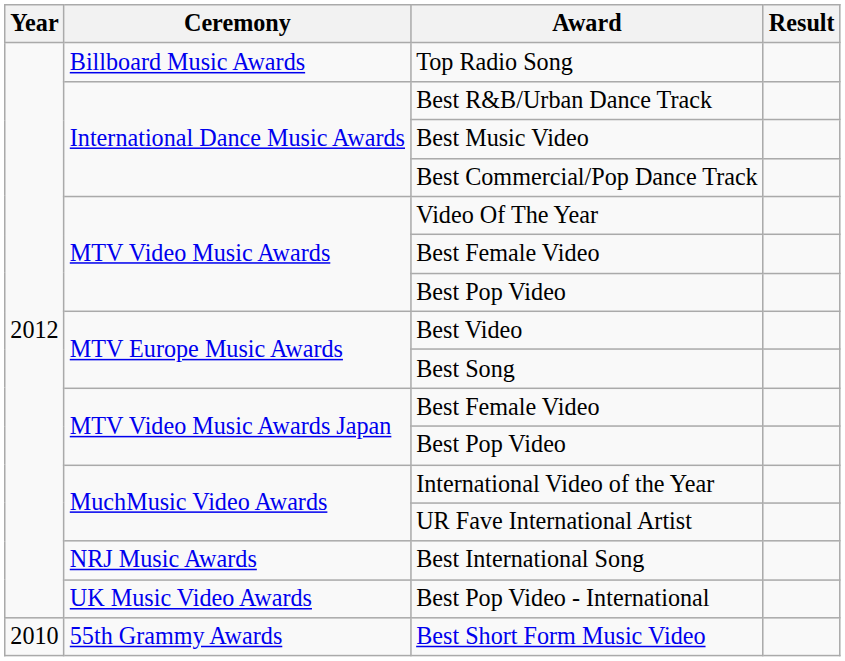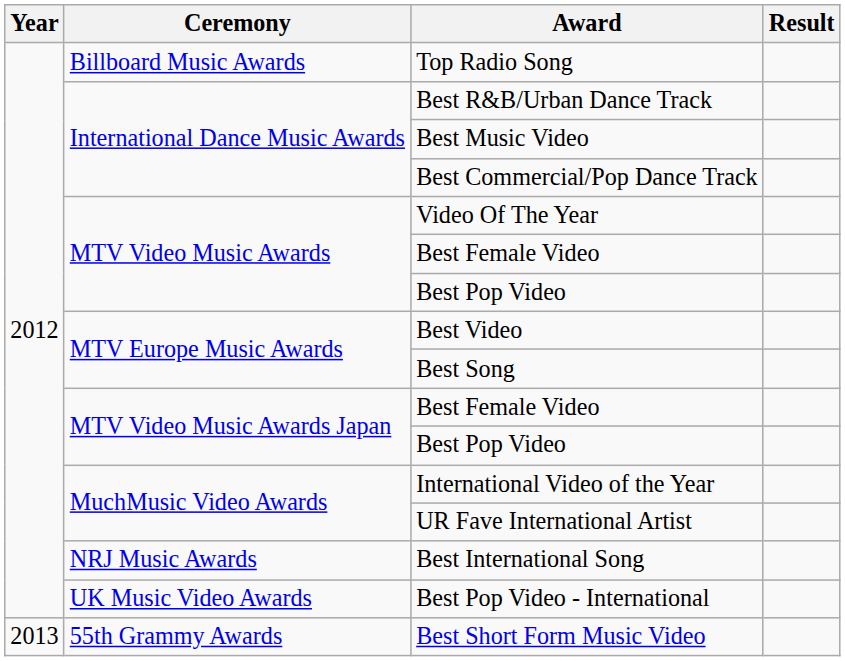(34, 636) 2010 -> (34, 636) 2013
